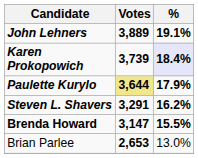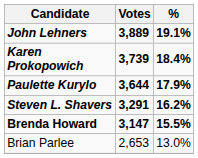(174, 59) lavender background -> (174, 59) no background
(134, 85) khaki background -> (134, 85) no background
(134, 143) bold -> (134, 143) normal
